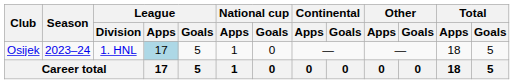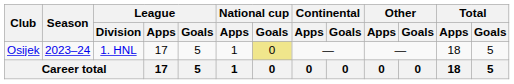(161, 50) lightblue background -> (161, 50) no background
(272, 50) no background -> (272, 50) khaki background
